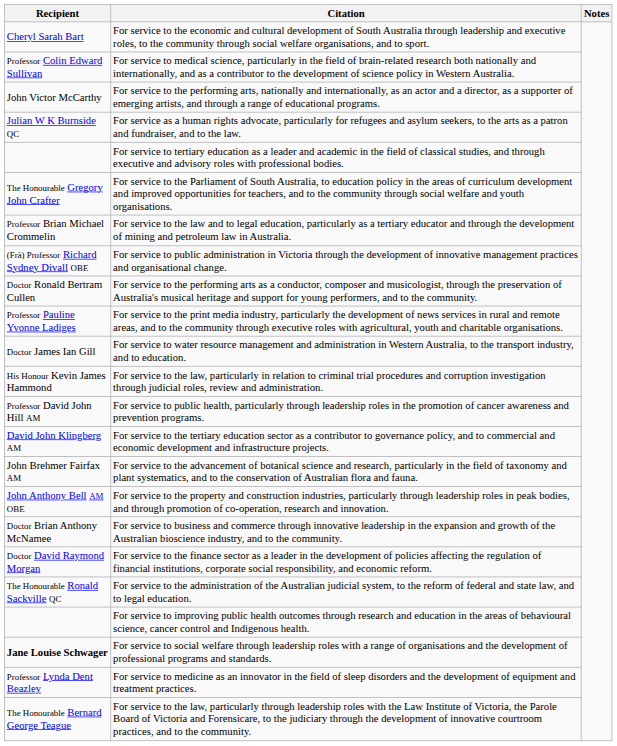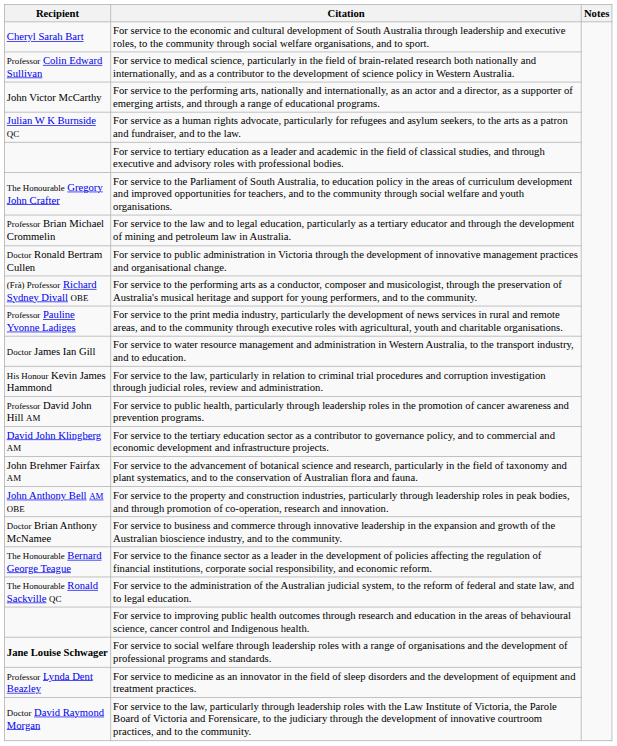(52, 260) (Frà) Professor Richard Sydney Divall OBE -> (55, 260) Doctor Ronald Bertram Cullen
(55, 291) Doctor Ronald Bertram Cullen -> (52, 291) (Frà) Professor Richard Sydney Divall OBE
(55, 562) Doctor David Raymond Morgan -> (54, 562) The Honourable Bernard George Teague
(54, 719) The Honourable Bernard George Teague -> (55, 719) Doctor David Raymond Morgan
